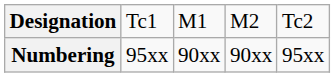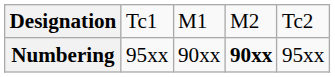(251, 54) normal -> (251, 54) bold
